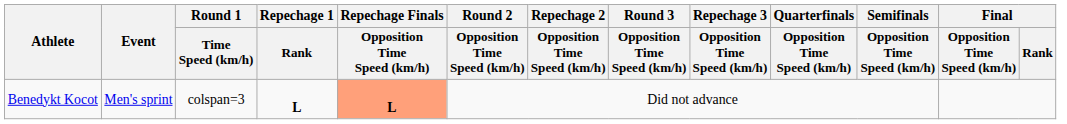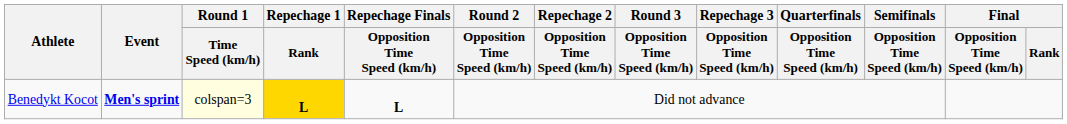(138, 99) normal -> (142, 99) bold
(216, 99) no background -> (223, 99) lightyellow background
(297, 107) no background -> (304, 107) gold background
(392, 107) lightsalmon background -> (399, 107) no background
